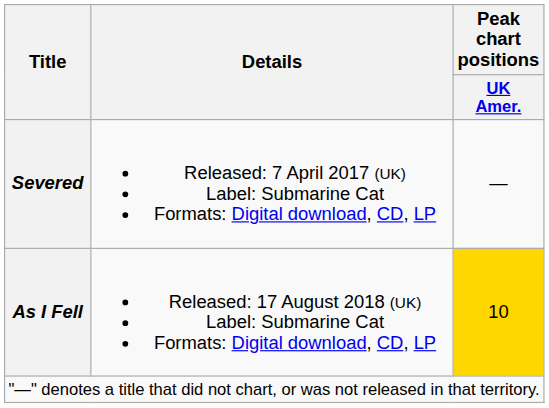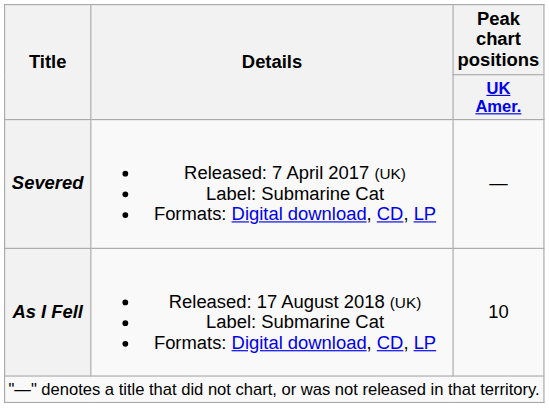(498, 311) gold background -> (498, 311) no background
